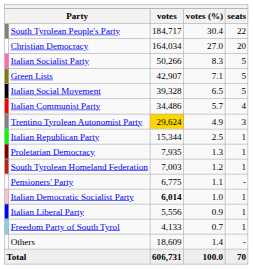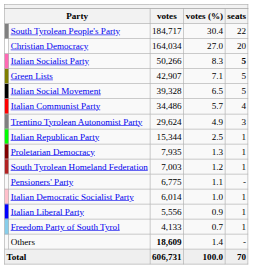(244, 61) normal -> (244, 61) bold
(169, 121) gold background -> (169, 121) no background
(171, 196) bold -> (171, 196) normal
(169, 242) normal -> (169, 242) bold
